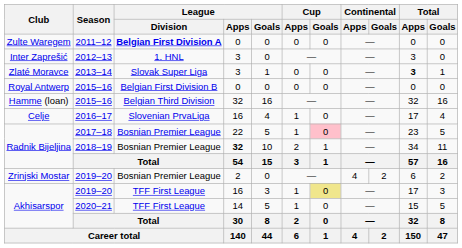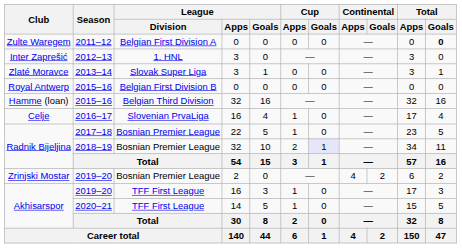(169, 42) bold -> (168, 42) normal
(442, 42) normal -> (441, 42) bold
(413, 72) bold -> (412, 72) normal
(326, 131) pink background -> (324, 131) no background
(238, 146) bold -> (236, 146) normal
(326, 146) no background -> (324, 146) lavender background
(326, 191) khaki background -> (324, 191) no background
